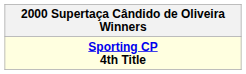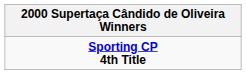(123, 53) lightyellow background -> (123, 53) no background
